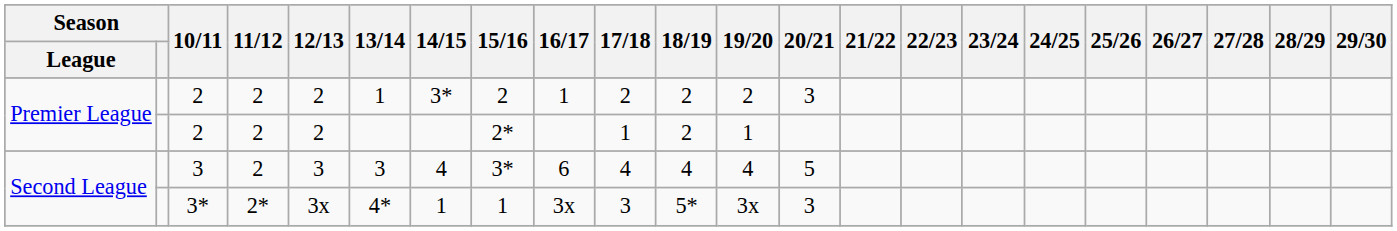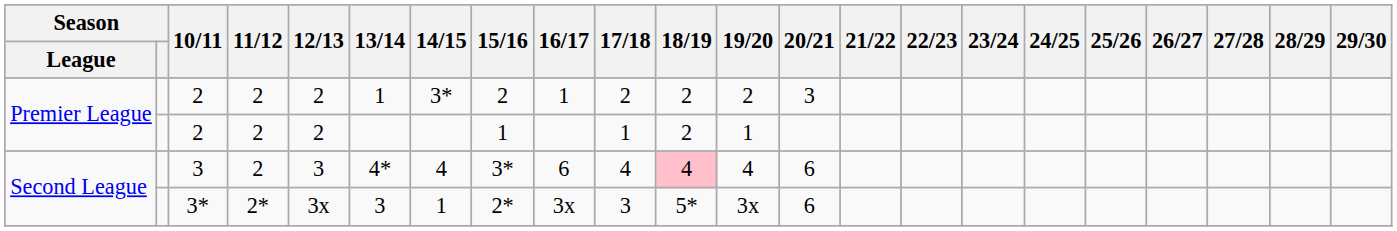(503, 132) 2* -> (503, 132) 1
(380, 169) 3 -> (380, 169) 4*
(687, 169) no background -> (687, 169) pink background
(809, 169) 5 -> (809, 169) 6
(380, 206) 4* -> (380, 206) 3
(503, 206) 1 -> (503, 206) 2*
(809, 206) 3 -> (809, 206) 6
